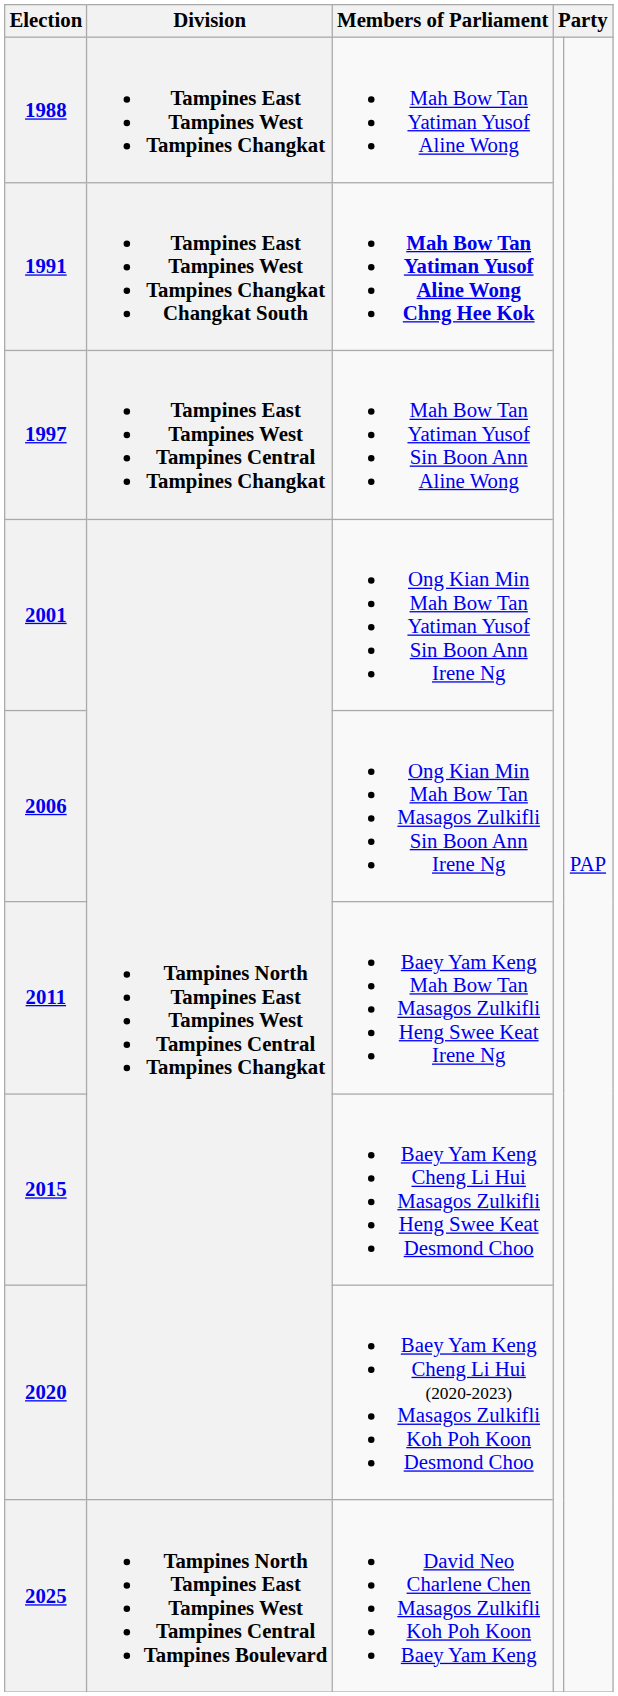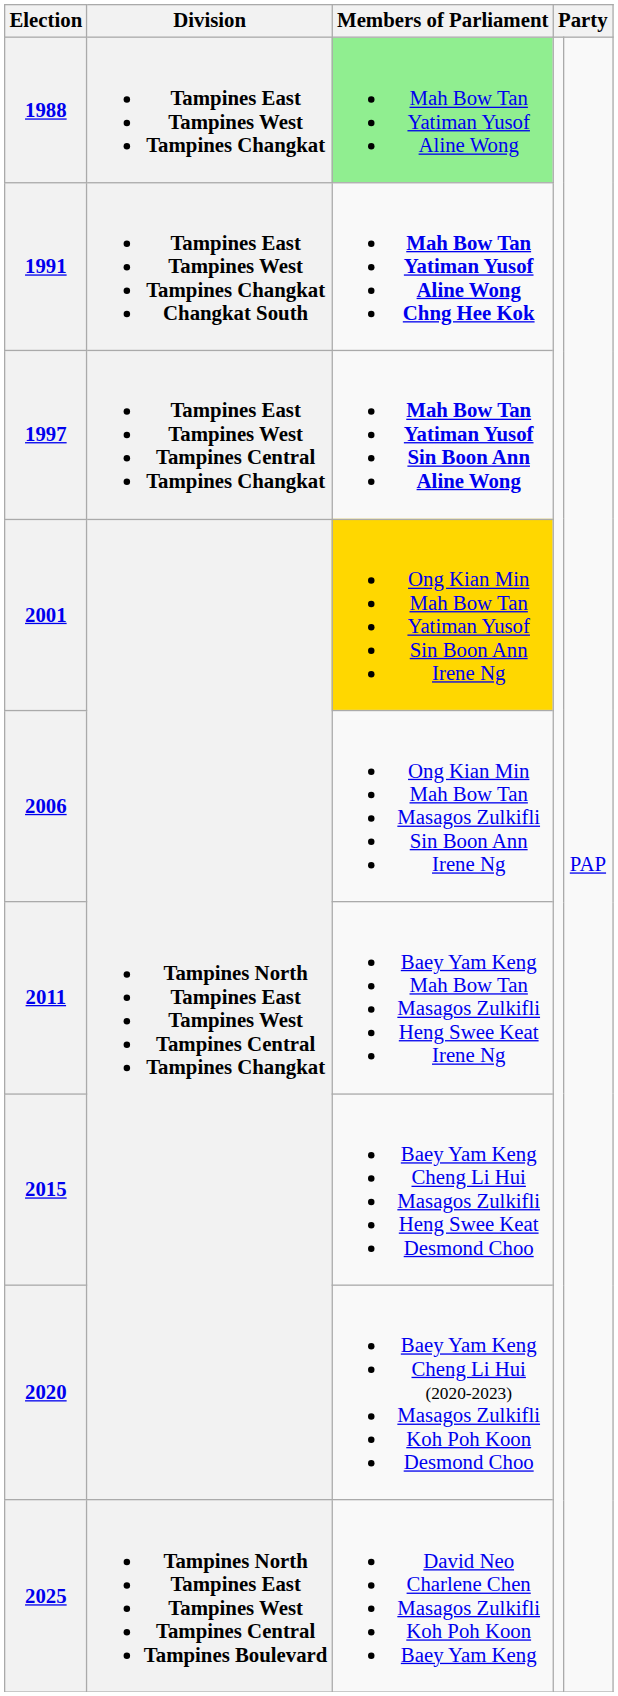(443, 122) no background -> (443, 122) lightgreen background
(443, 446) normal -> (443, 446) bold
(443, 626) no background -> (443, 626) gold background
